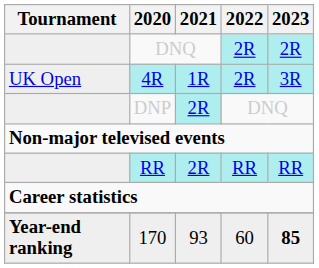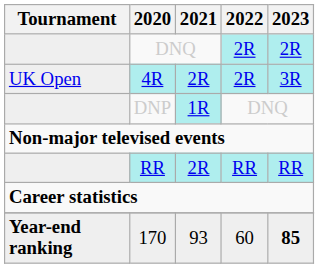(199, 78) 1R -> (199, 78) 2R
(199, 108) 2R -> (199, 108) 1R
